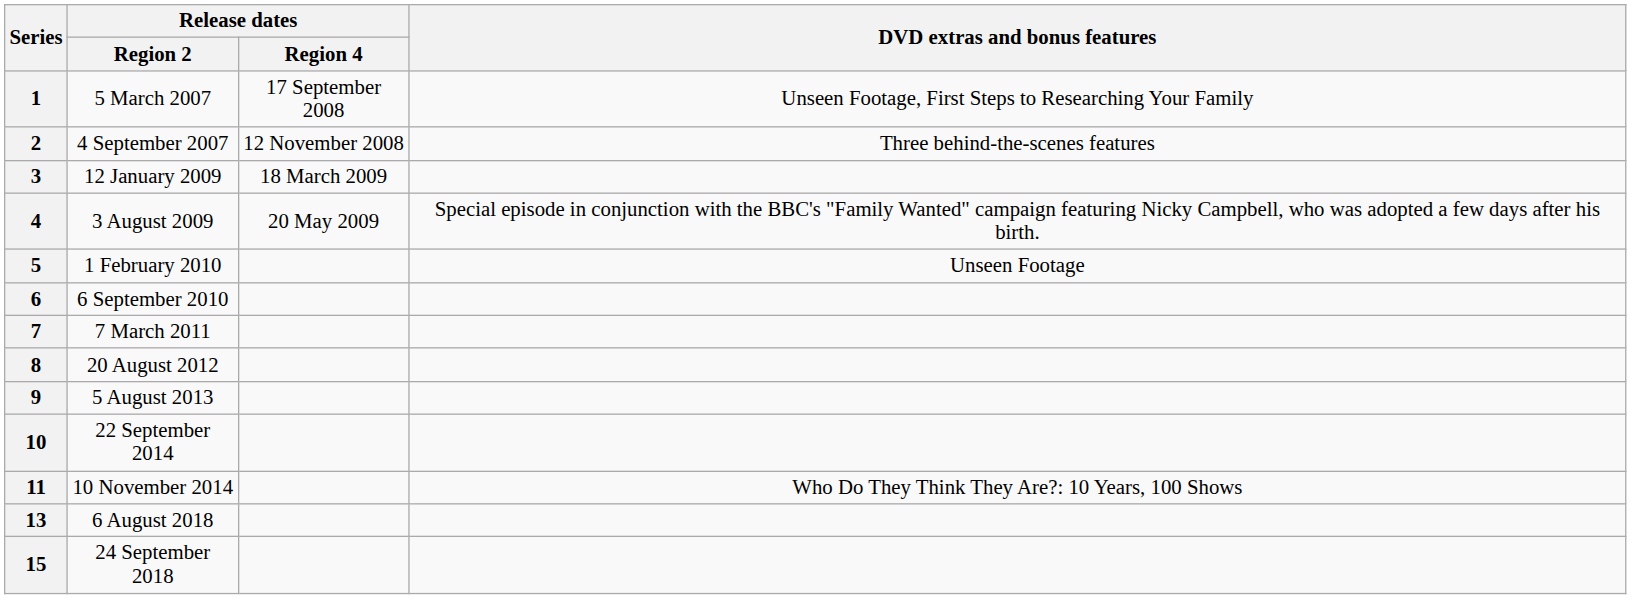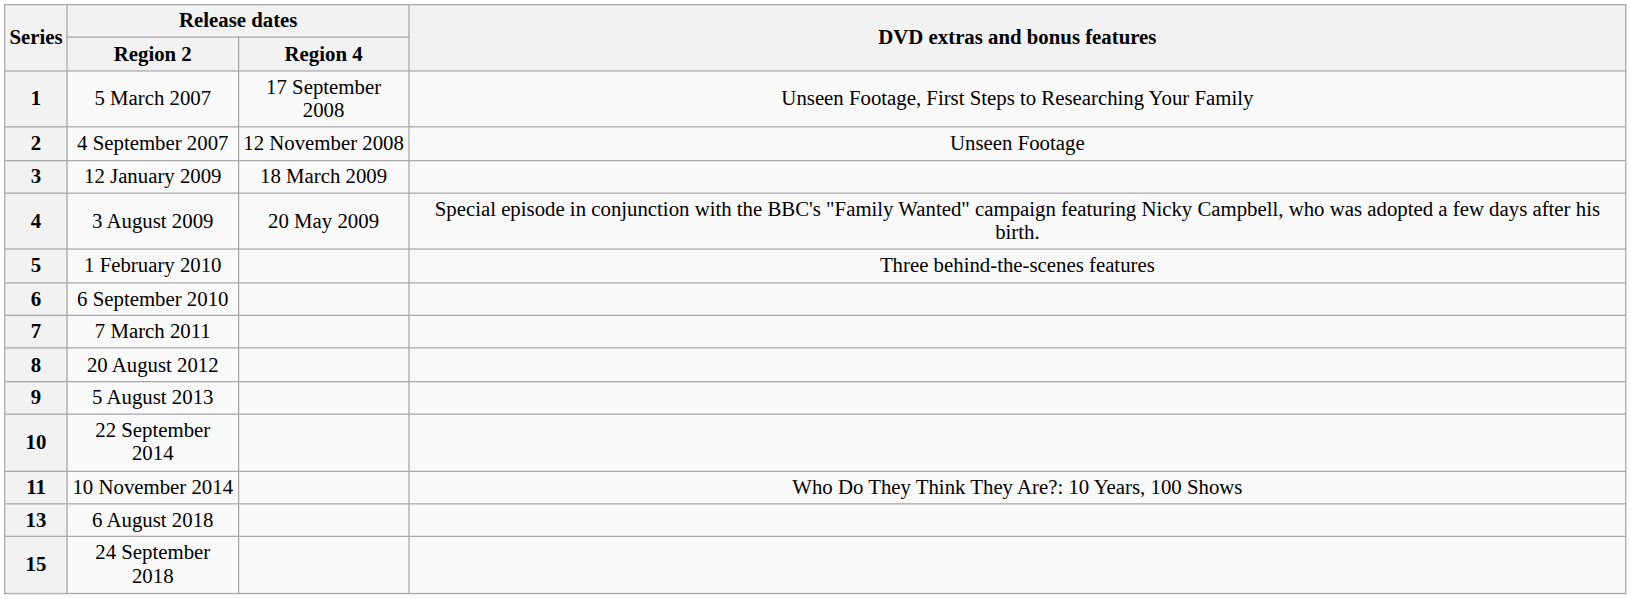(1017, 143) Three behind-the-scenes features -> (1017, 143) Unseen Footage
(1017, 265) Unseen Footage -> (1017, 265) Three behind-the-scenes features
